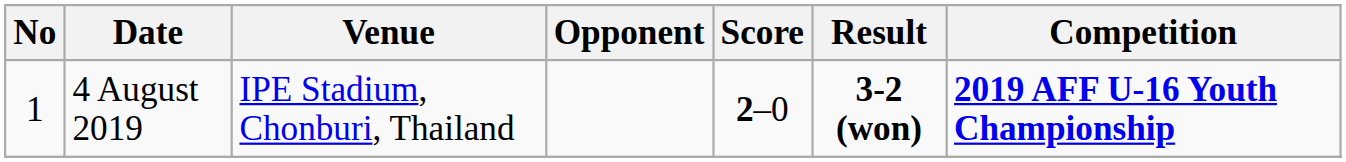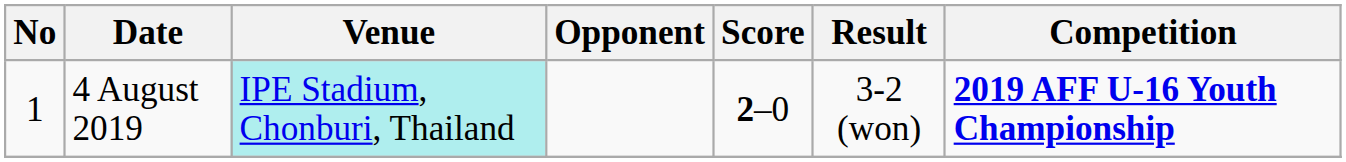(377, 108) no background -> (377, 108) paleturquoise background
(879, 108) bold -> (879, 108) normal
